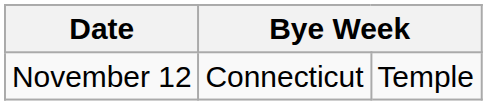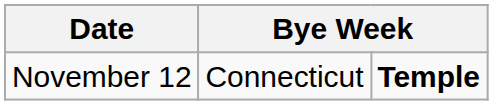(426, 76) normal -> (429, 76) bold
